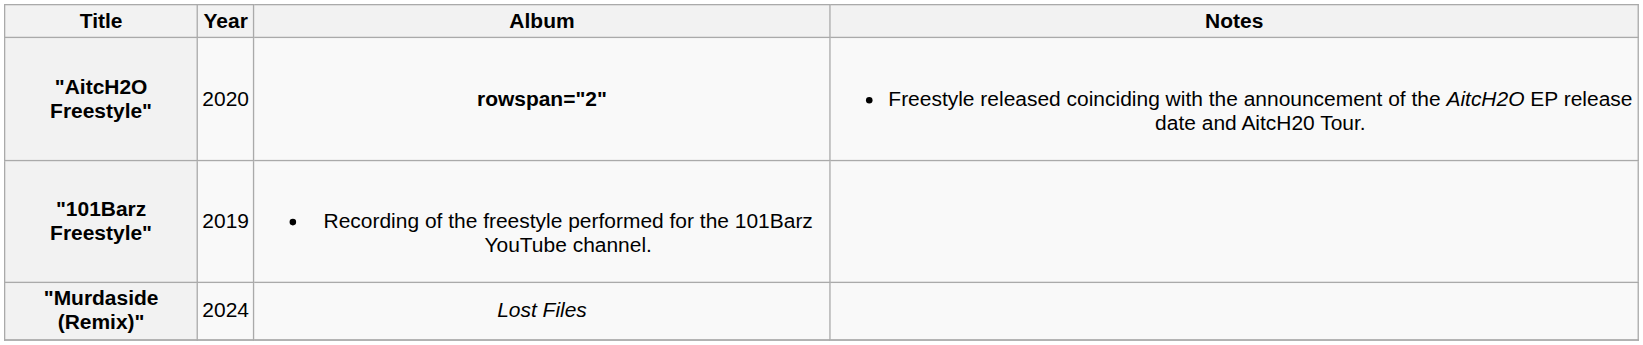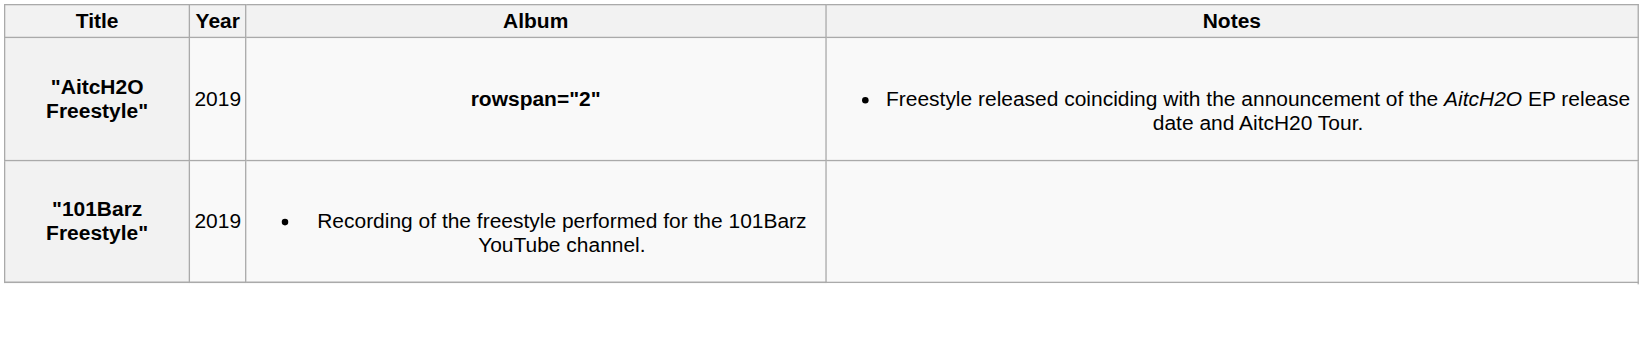(226, 98) 2020 -> (218, 98) 2019
- row: (101, 310)
